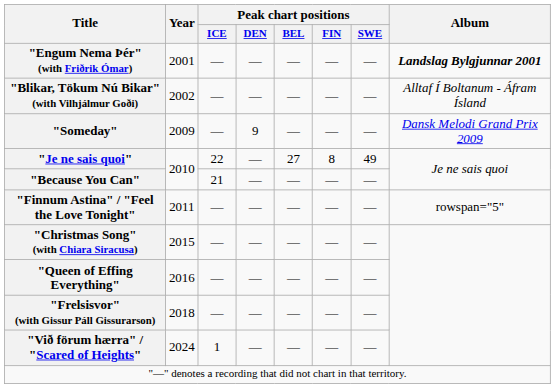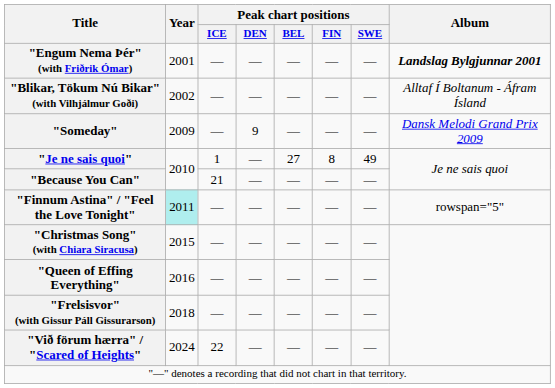(217, 158) 22 -> (217, 158) 1
(182, 207) no background -> (182, 207) paleturquoise background
(217, 347) 1 -> (217, 347) 22
